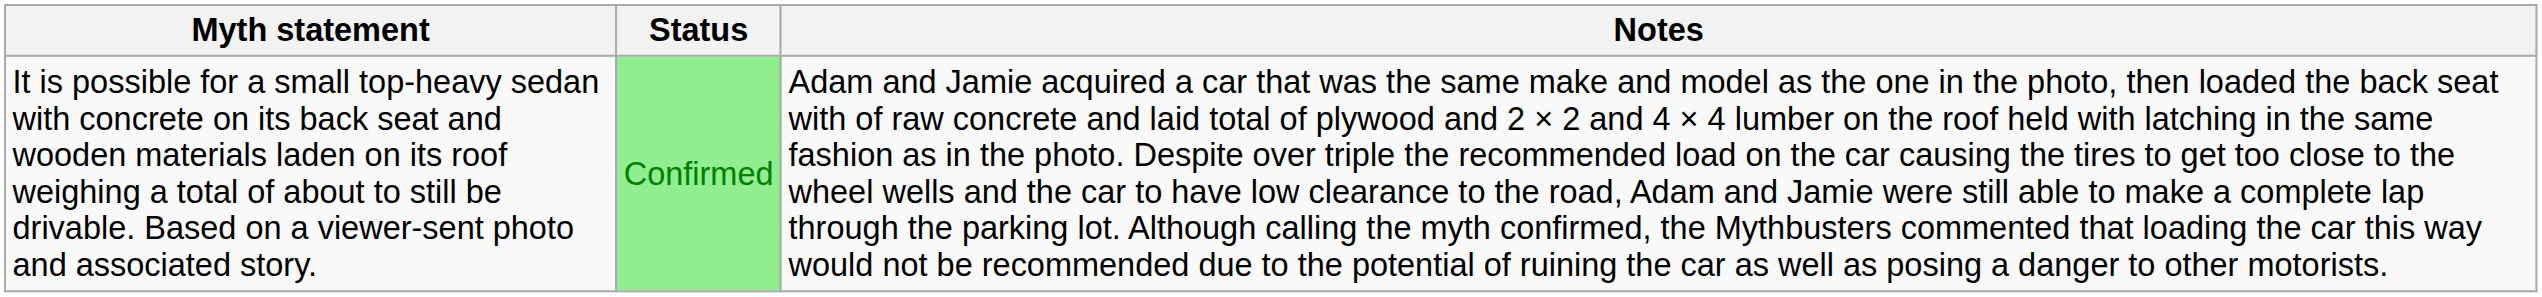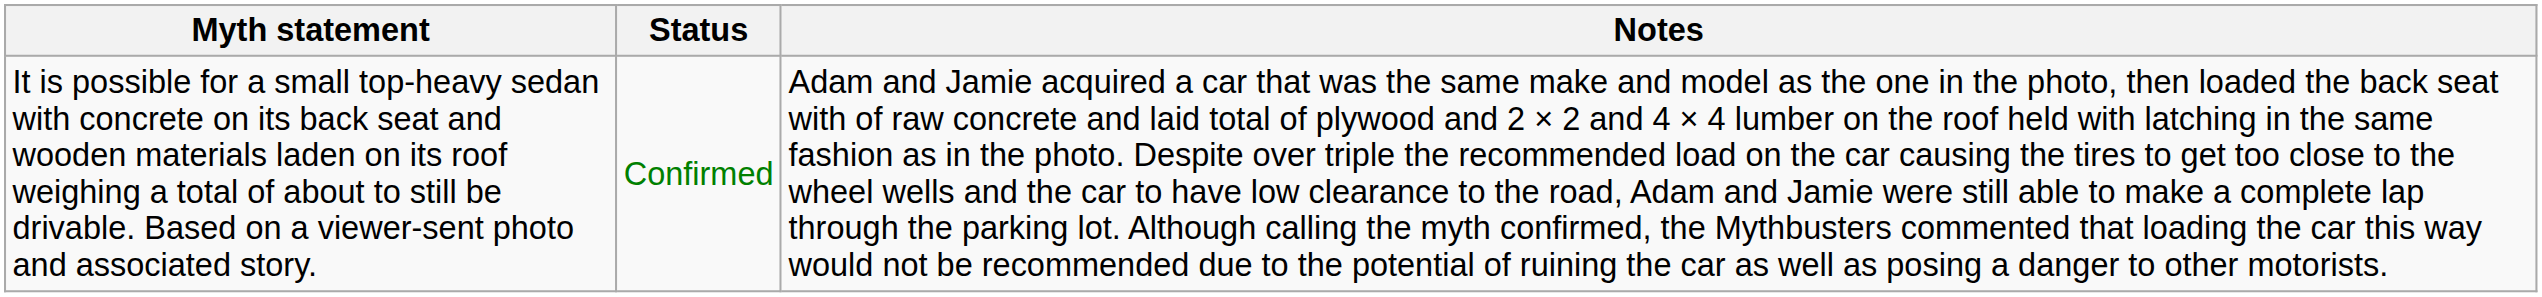(699, 173) lightgreen background -> (699, 173) no background
